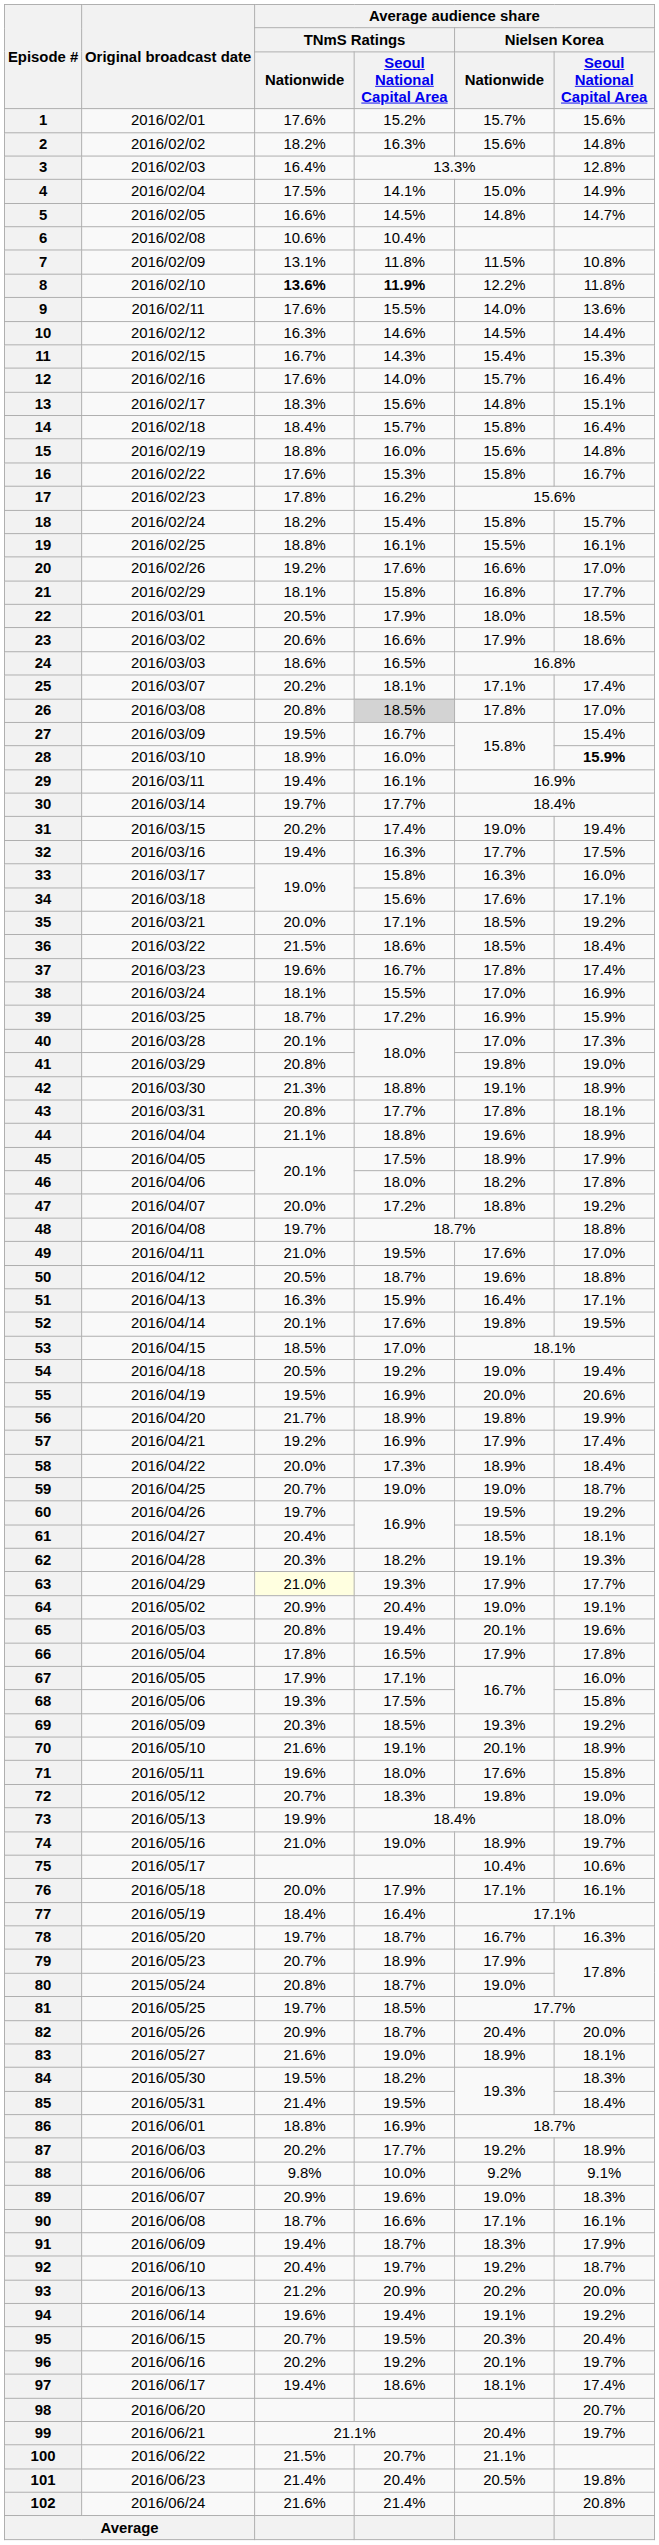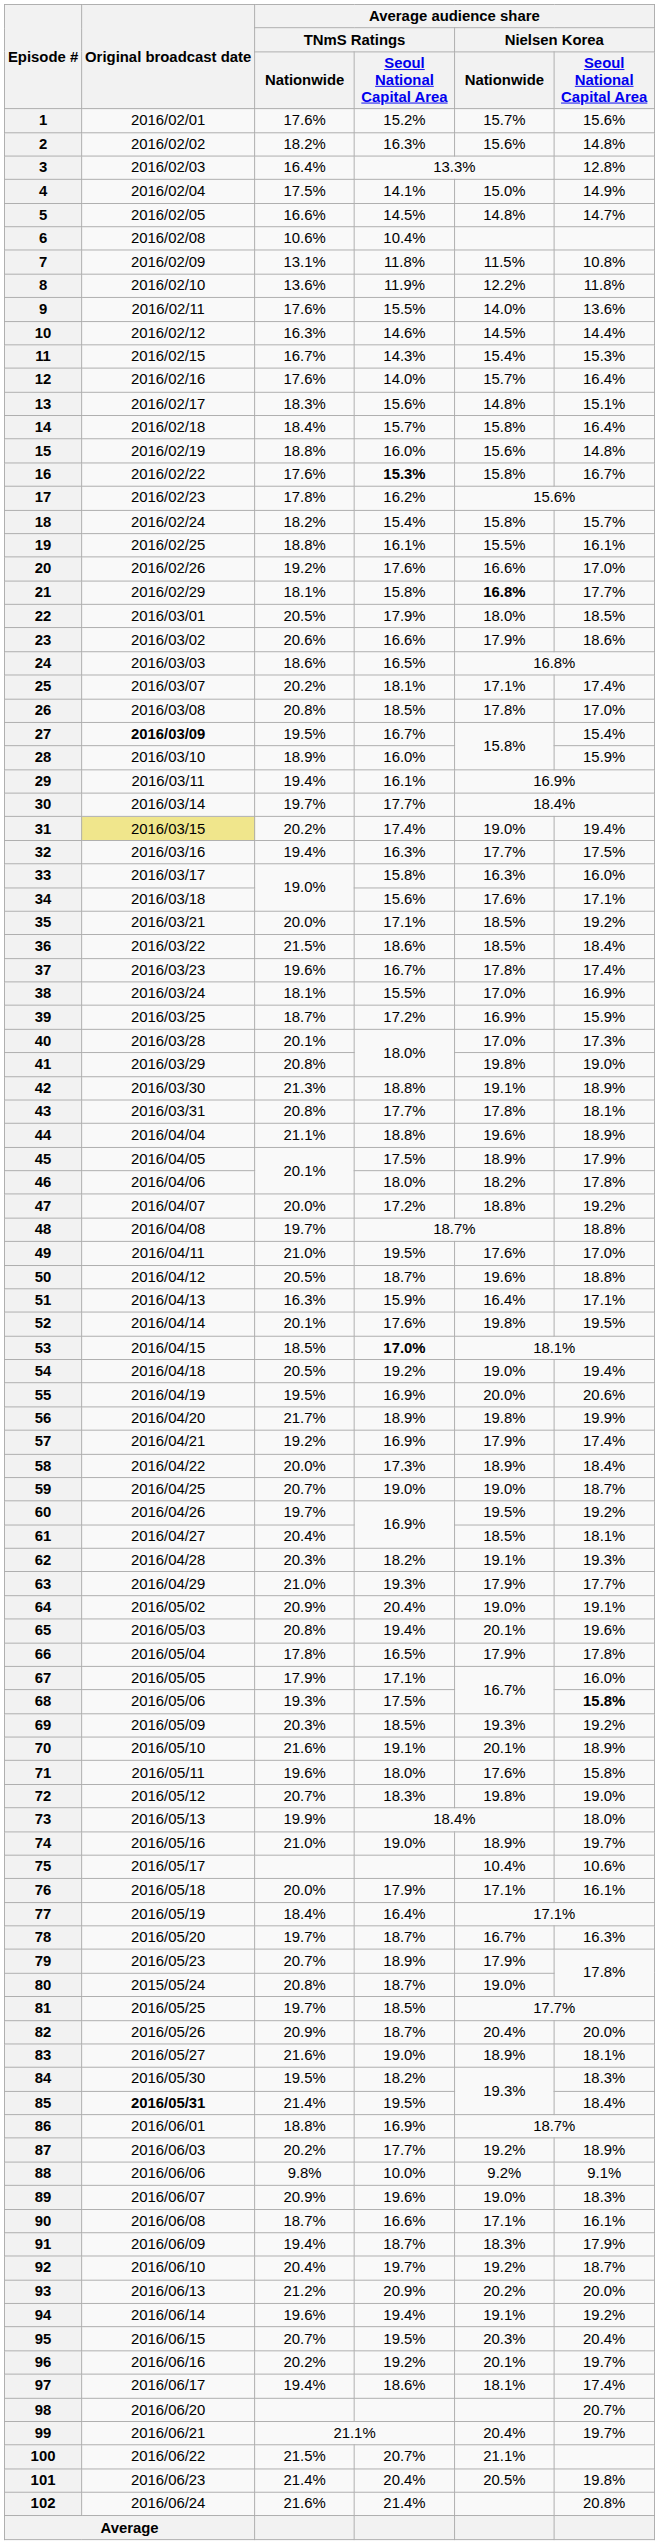(305, 285) bold -> (305, 285) normal
(404, 285) bold -> (404, 285) normal
(404, 474) normal -> (404, 474) bold
(504, 592) normal -> (504, 592) bold
(404, 710) lightgrey background -> (404, 710) no background
(168, 734) normal -> (168, 734) bold
(604, 757) bold -> (604, 757) normal
(168, 828) no background -> (168, 828) khaki background
(404, 1347) normal -> (404, 1347) bold
(305, 1583) lightyellow background -> (305, 1583) no background
(604, 1701) normal -> (604, 1701) bold
(168, 2102) normal -> (168, 2102) bold
